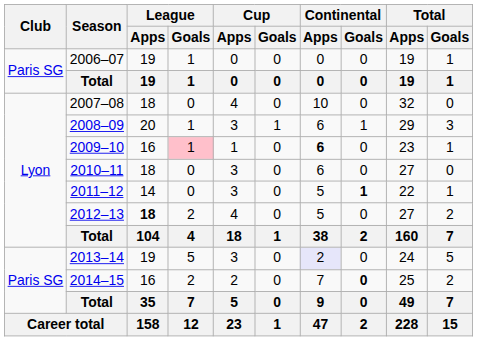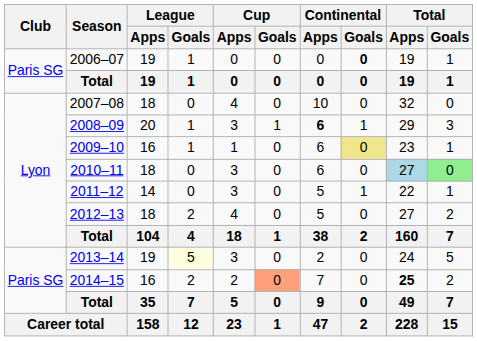(364, 59) normal -> (364, 59) bold
(320, 125) normal -> (320, 125) bold
(191, 147) pink background -> (191, 147) no background
(320, 147) bold -> (320, 147) normal
(364, 147) no background -> (364, 147) khaki background
(407, 170) no background -> (407, 170) lightblue background
(450, 170) no background -> (450, 170) lightgreen background
(364, 192) bold -> (364, 192) normal
(148, 214) bold -> (148, 214) normal
(191, 258) no background -> (191, 258) lightyellow background
(320, 258) lavender background -> (320, 258) no background
(277, 280) no background -> (277, 280) lightsalmon background
(364, 280) bold -> (364, 280) normal
(407, 280) normal -> (407, 280) bold
